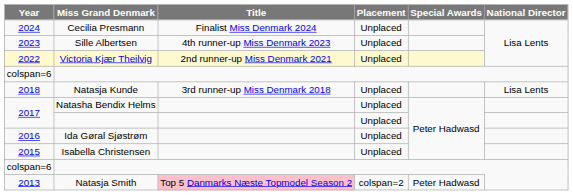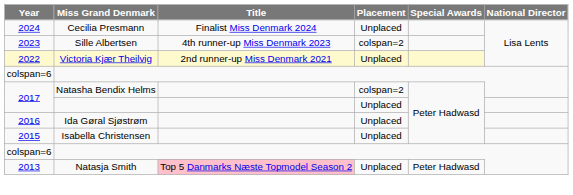(381, 43) Unplaced -> (381, 43) colspan=2
- row: (29, 90)
(381, 105) Unplaced -> (381, 90) colspan=2
(381, 183) colspan=2 -> (381, 167) Unplaced
